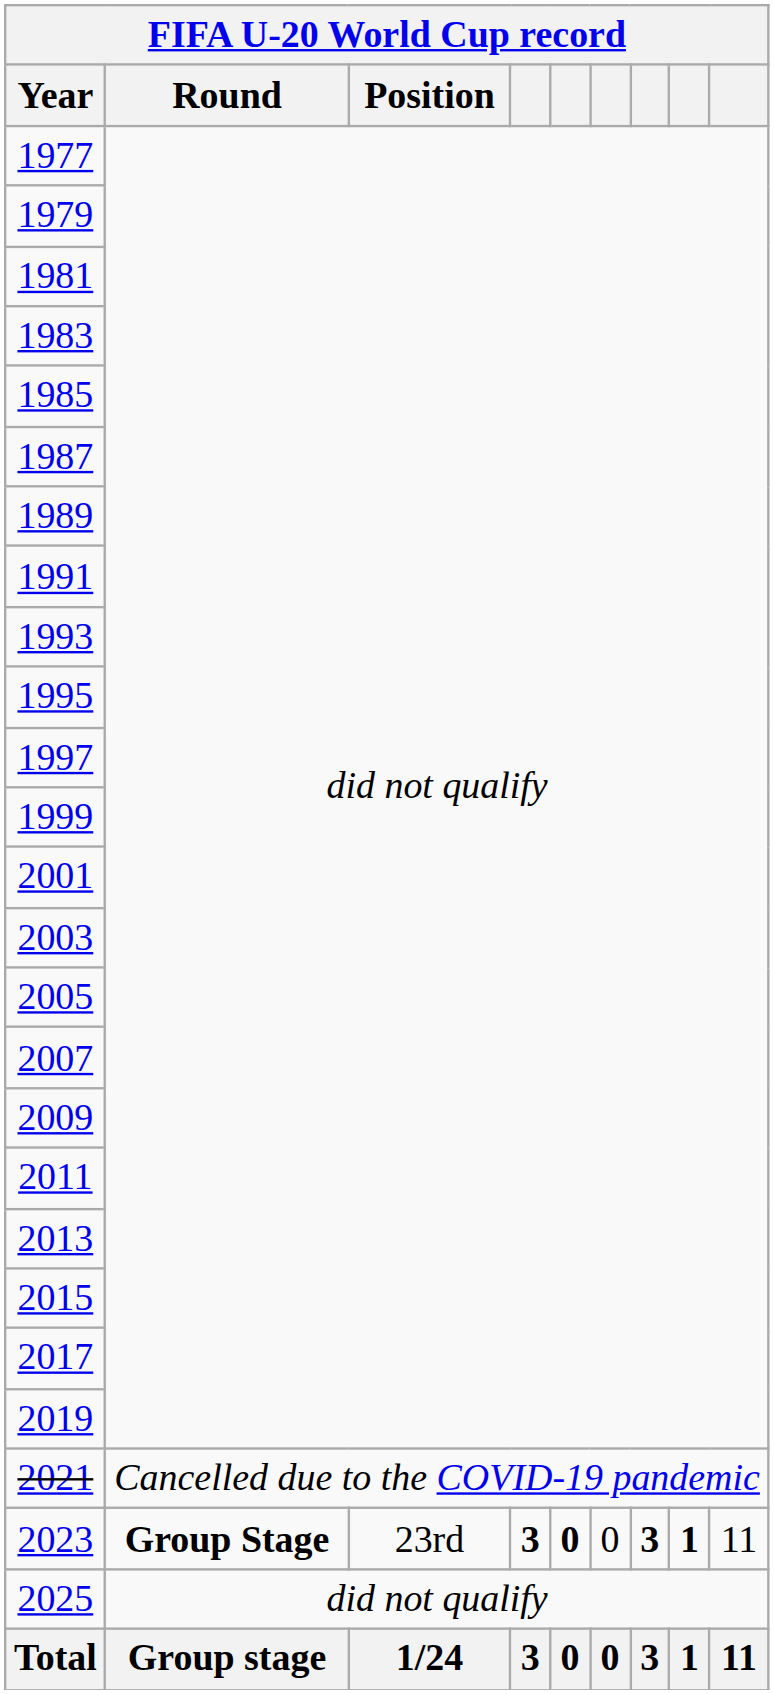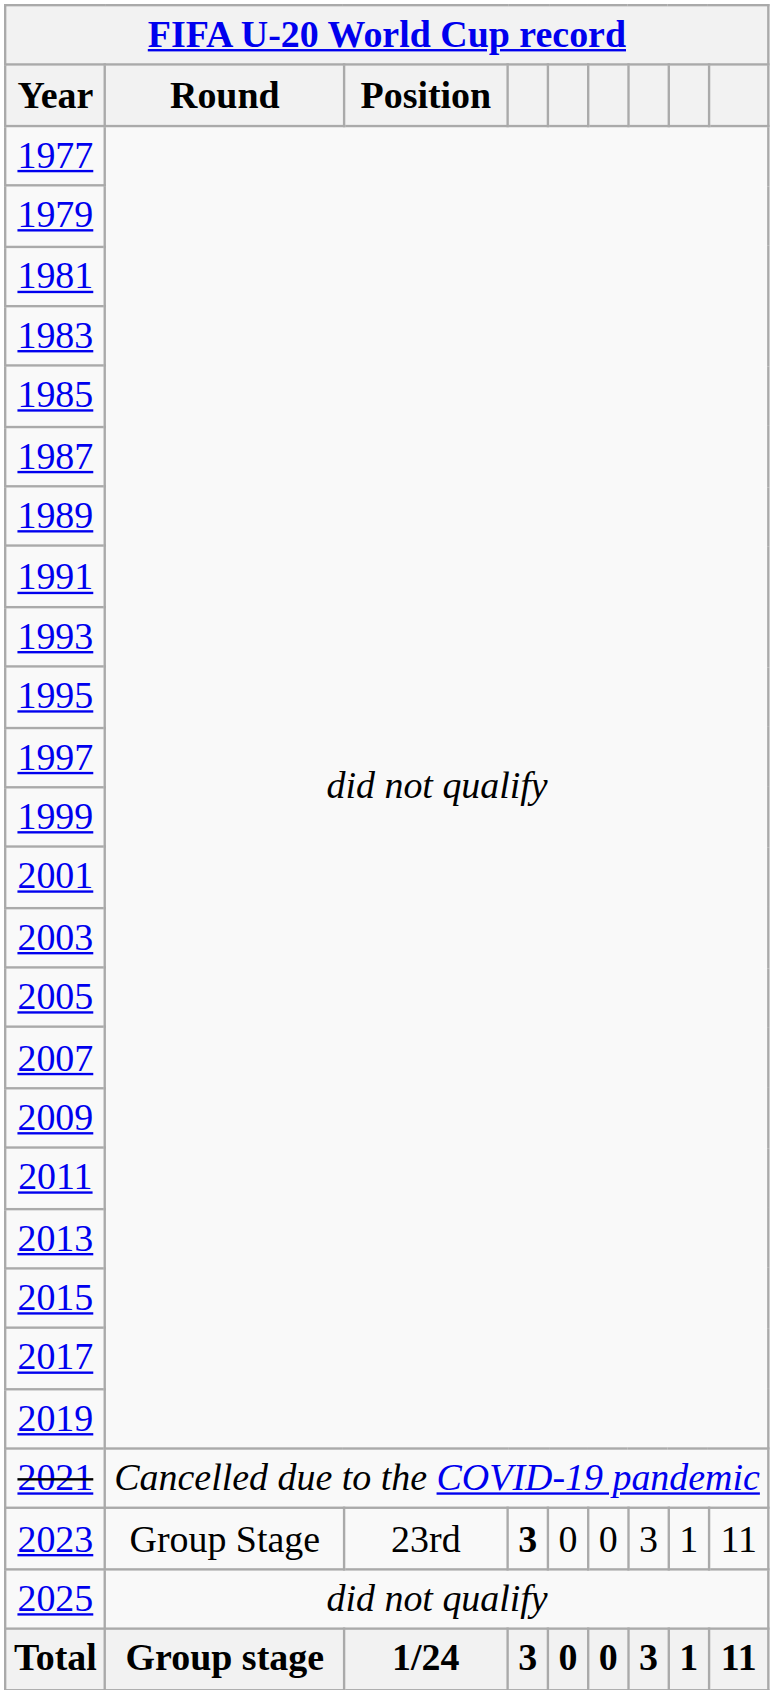(227, 1538) bold -> (225, 1538) normal
(570, 1538) bold -> (568, 1538) normal
(650, 1538) bold -> (649, 1538) normal
(690, 1538) bold -> (689, 1538) normal
